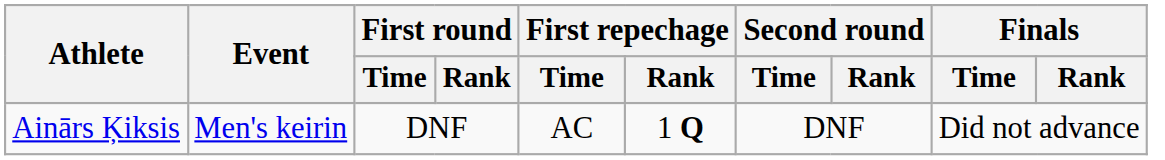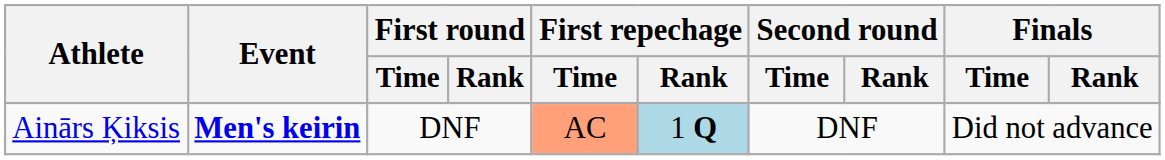(271, 128) normal -> (277, 128) bold
(572, 128) no background -> (585, 128) lightsalmon background
(681, 128) no background -> (694, 128) lightblue background
